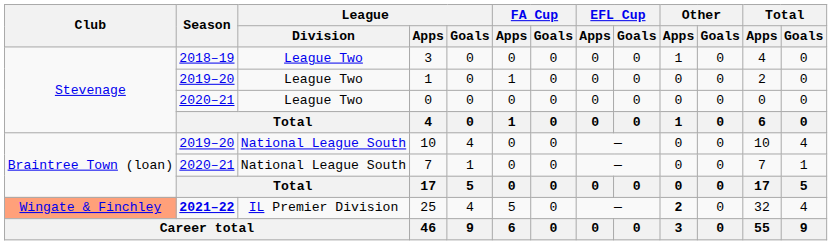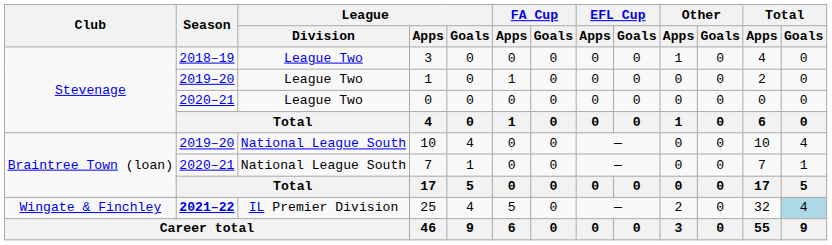(90, 208) lightsalmon background -> (90, 208) no background
(679, 208) bold -> (679, 208) normal
(804, 208) no background -> (804, 208) lightblue background
